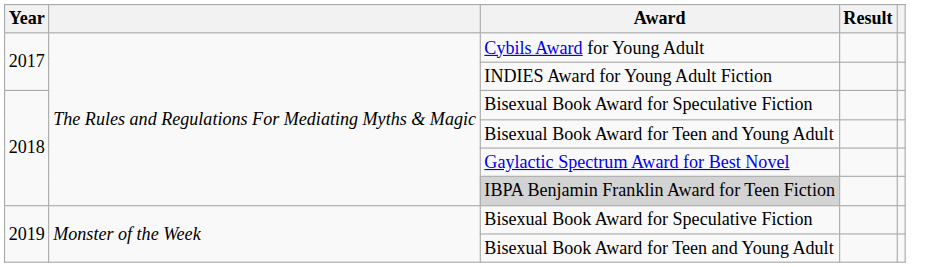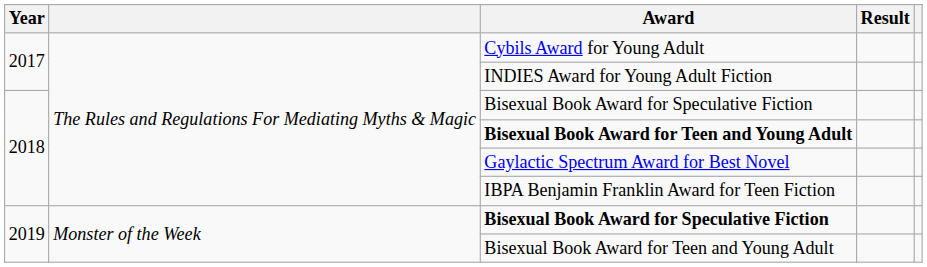(659, 133) normal -> (668, 133) bold
(660, 190) lightgrey background -> (660, 190) no background
(648, 219) normal -> (657, 219) bold
